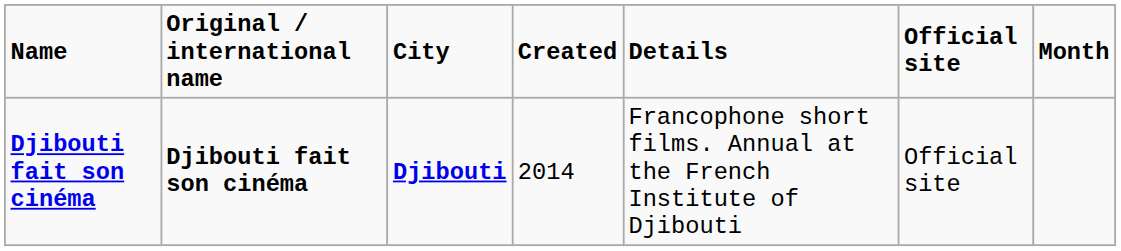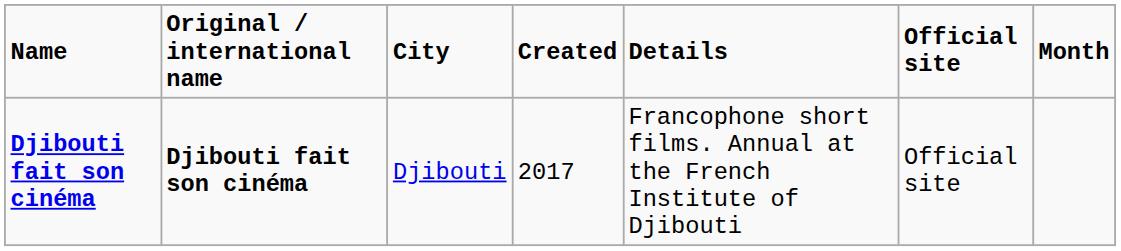(450, 172) bold -> (450, 172) normal
(546, 172) 2014 -> (546, 172) 2017
